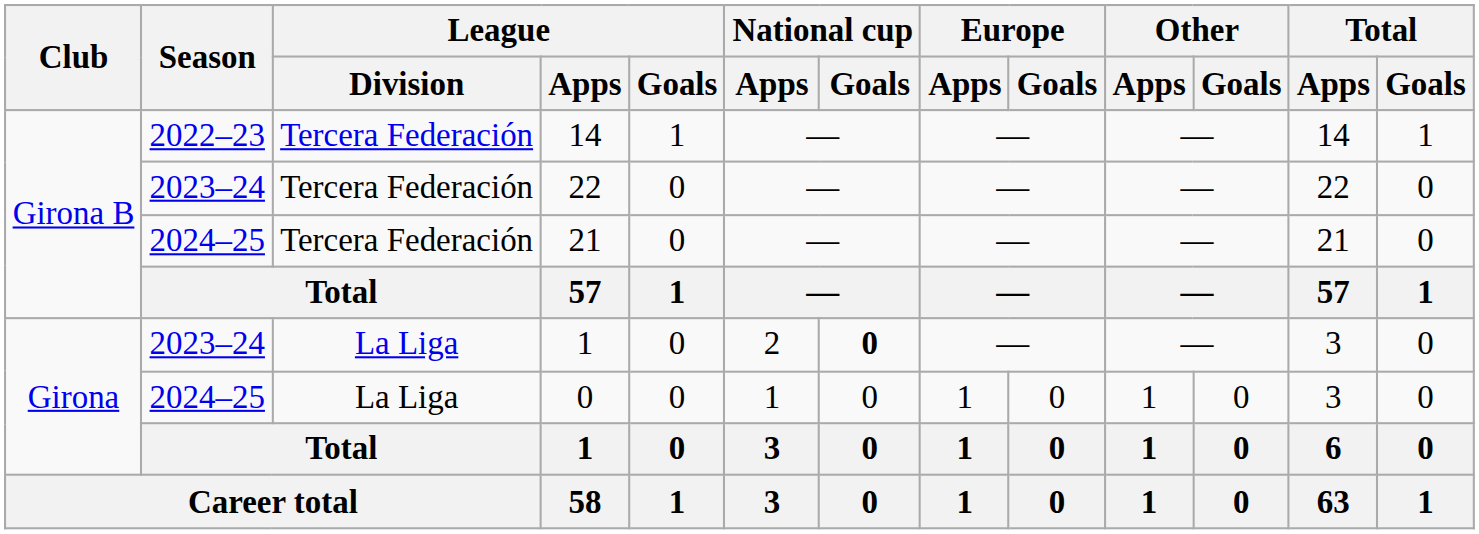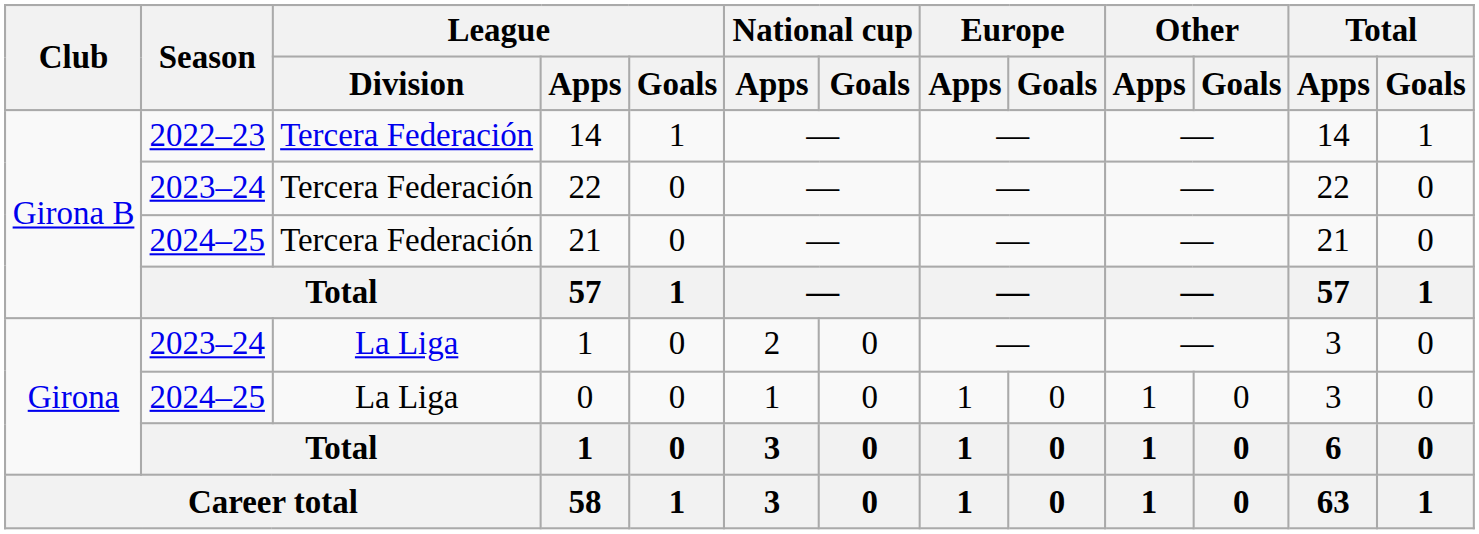(870, 344) bold -> (870, 344) normal
